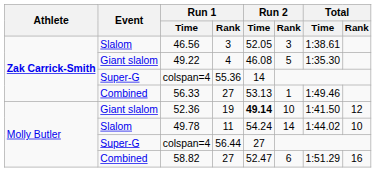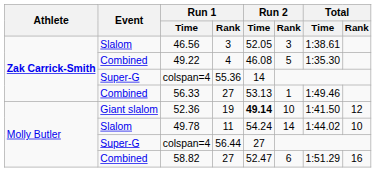(129, 61) Giant slalom -> (124, 61) Combined
